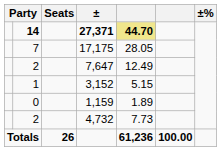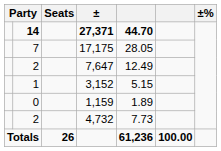(139, 31) khaki background -> (139, 31) no background
